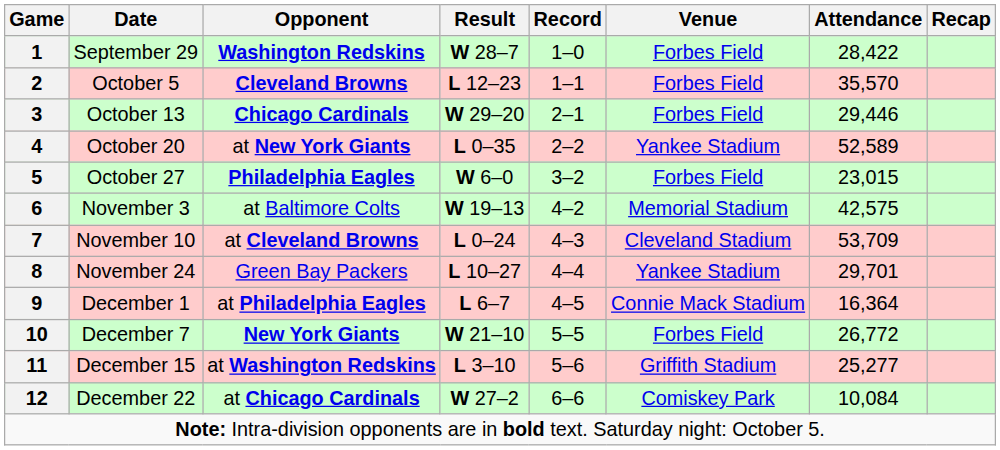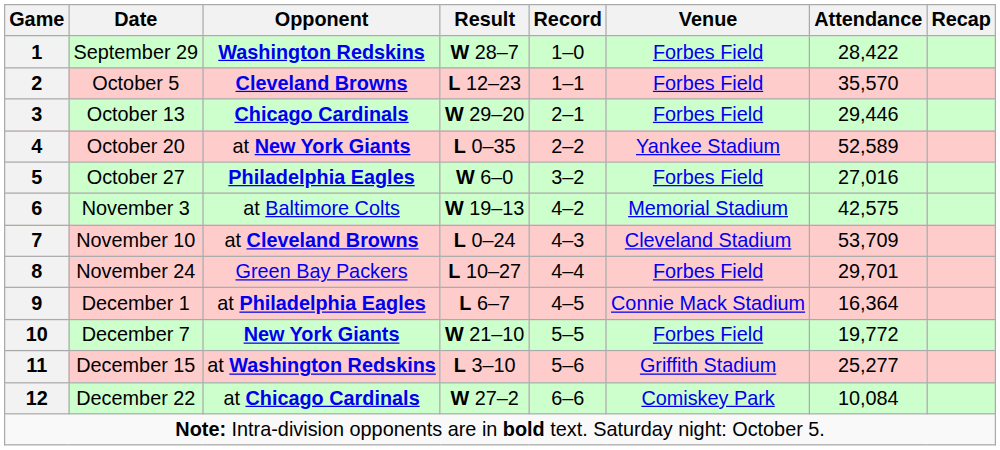(868, 177) 23,015 -> (868, 177) 27,016
(708, 271) Yankee Stadium -> (708, 271) Forbes Field
(868, 334) 26,772 -> (868, 334) 19,772
